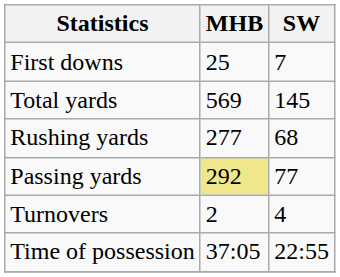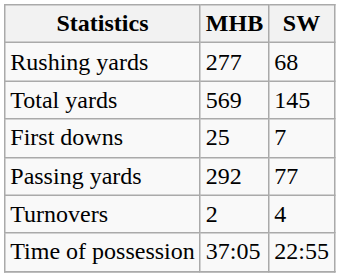rows swapped: (67, 61) <-> (79, 137)
(224, 175) khaki background -> (224, 175) no background
